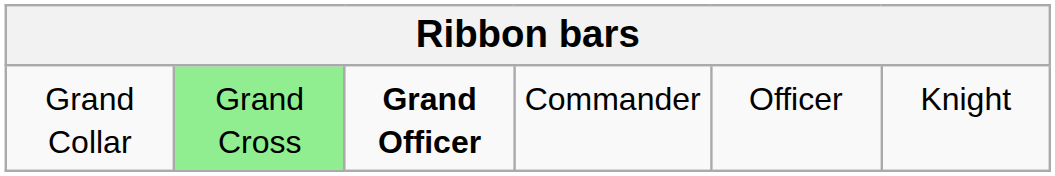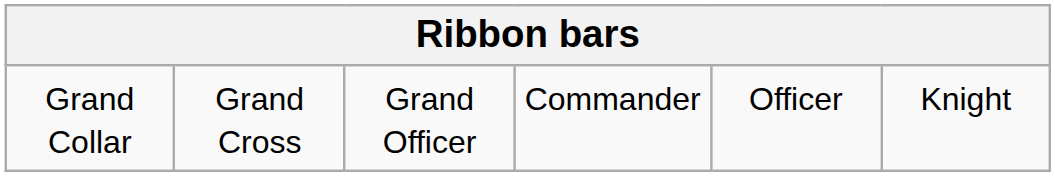(260, 119) lightgreen background -> (260, 119) no background
(430, 117) bold -> (430, 119) normal
